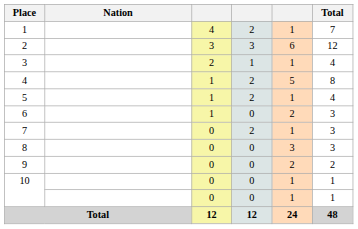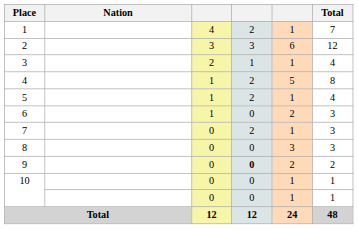(252, 165) normal -> (252, 165) bold
